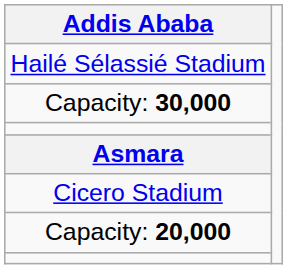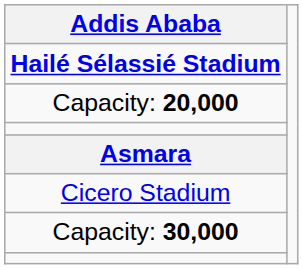(138, 63) normal -> (146, 63) bold
(138, 102) Capacity: 30,000 -> (146, 102) Capacity: 20,000
(138, 232) Capacity: 20,000 -> (146, 232) Capacity: 30,000
